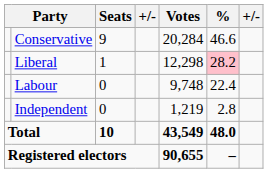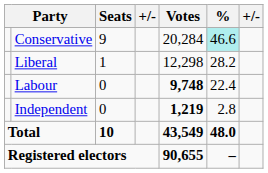(223, 39) no background -> (223, 39) paleturquoise background
(223, 62) pink background -> (223, 62) no background
(187, 86) normal -> (187, 86) bold
(187, 109) normal -> (187, 109) bold
